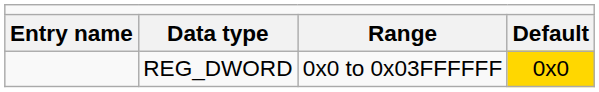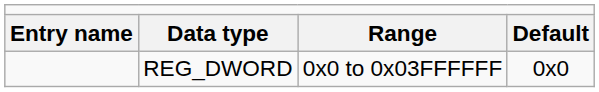(551, 68) gold background -> (551, 68) no background
